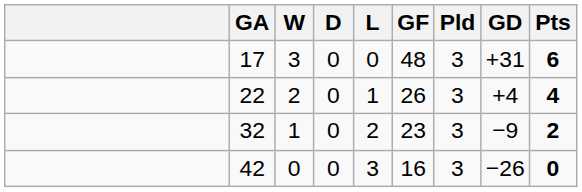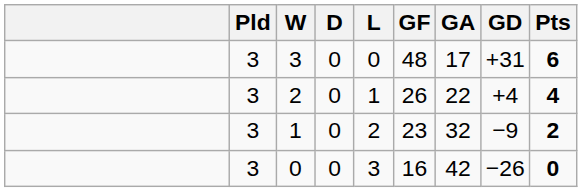columns swapped: (457, 22) <-> (252, 22)
